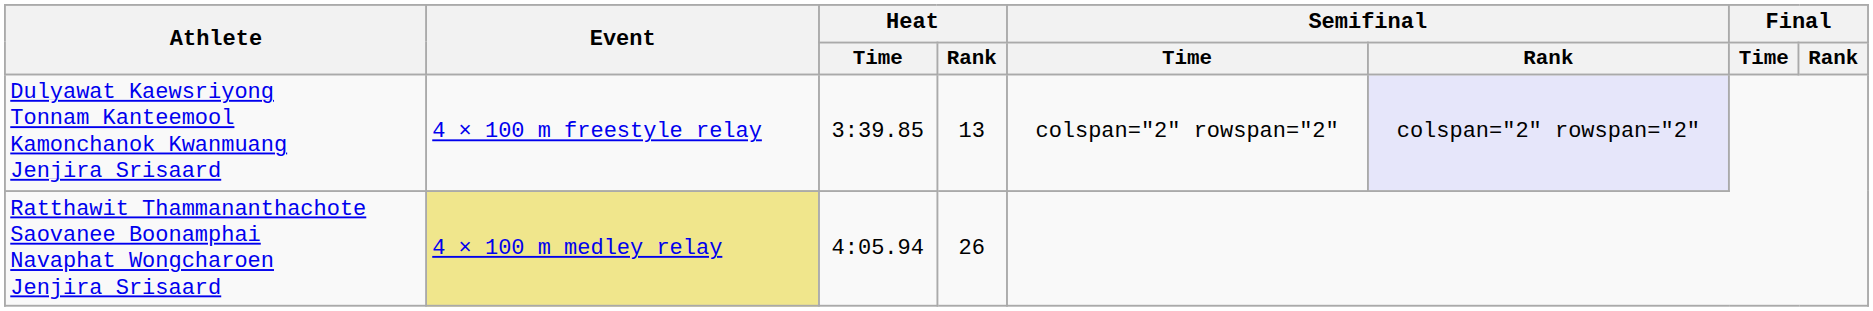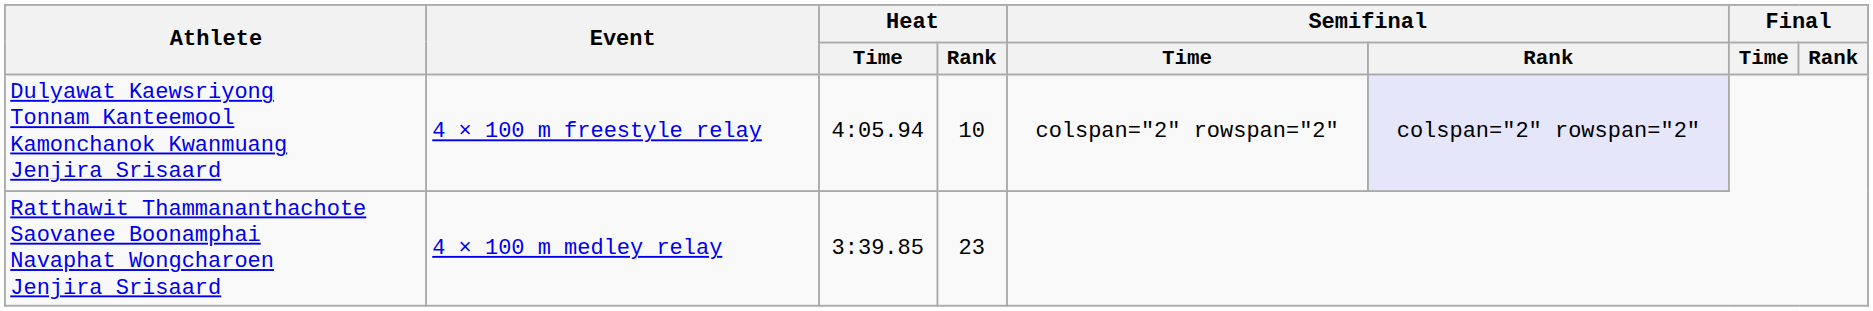(878, 132) 3:39.85 -> (878, 132) 4:05.94
(972, 132) 13 -> (972, 132) 10
(577, 248) khaki background -> (577, 248) no background
(878, 248) 4:05.94 -> (878, 248) 3:39.85
(972, 248) 26 -> (972, 248) 23
